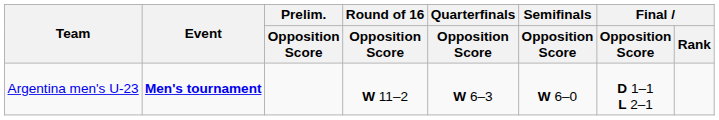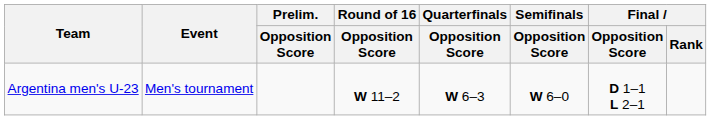(203, 89) bold -> (199, 89) normal
